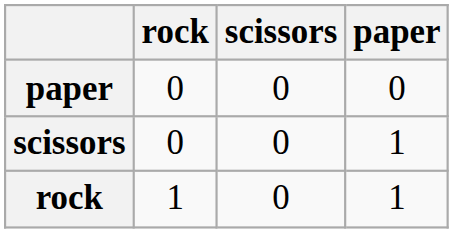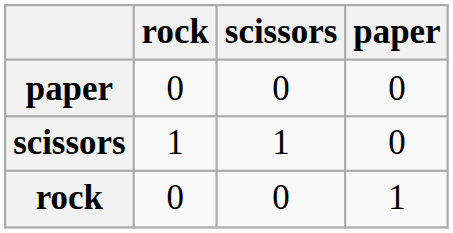(175, 142) 0 -> (175, 142) 1
(281, 142) 0 -> (281, 142) 1
(397, 142) 1 -> (397, 142) 0
(175, 198) 1 -> (175, 198) 0
